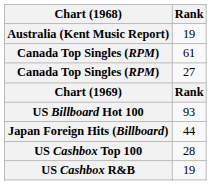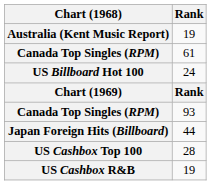(88, 72) Canada Top Singles (RPM) -> (88, 72) US Billboard Hot 100
(189, 72) 27 -> (189, 72) 24
(88, 111) US Billboard Hot 100 -> (88, 111) Canada Top Singles (RPM)
